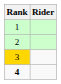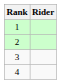(17, 57) gold background -> (17, 57) no background
(17, 72) bold -> (17, 72) normal
